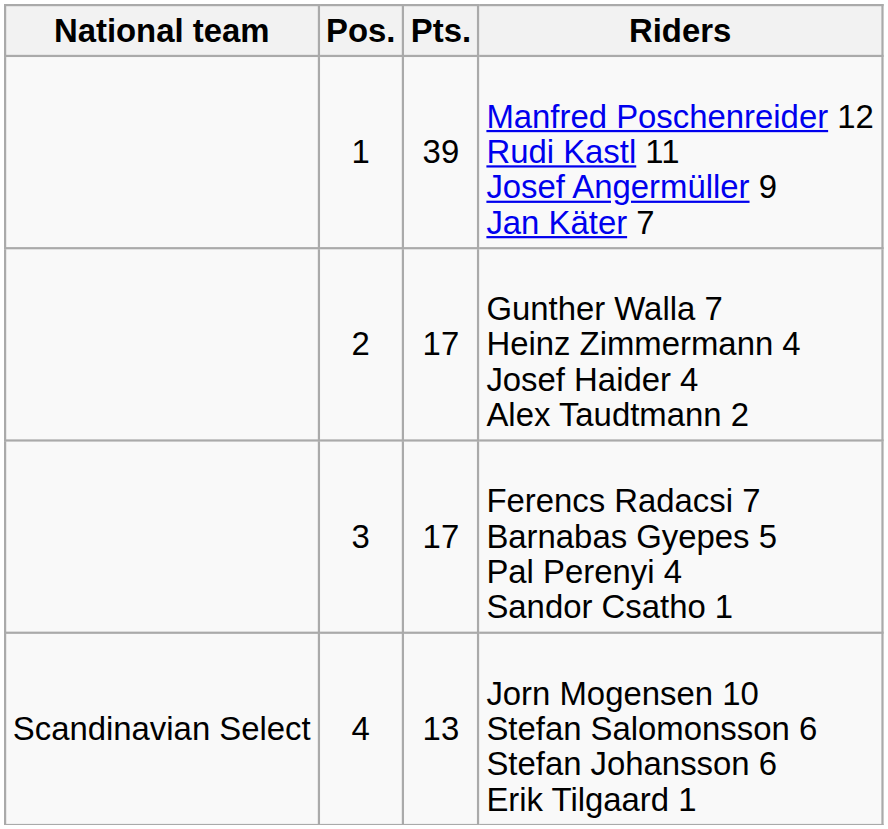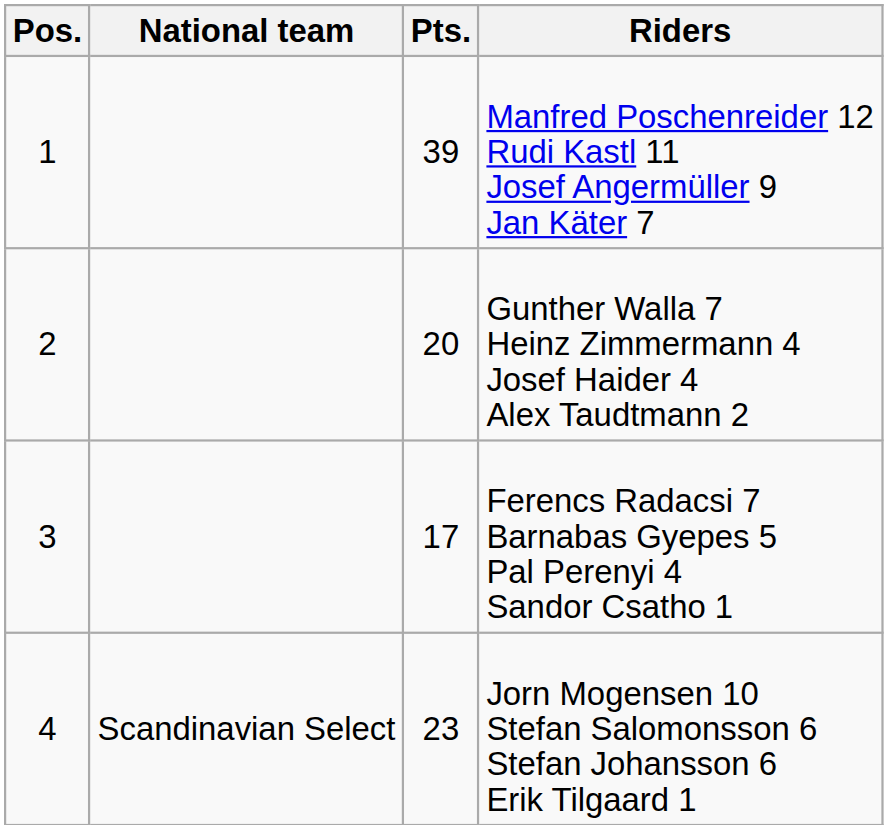columns swapped: (361, 30) <-> (162, 30)
(441, 344) 17 -> (441, 344) 20
(441, 728) 13 -> (441, 728) 23
